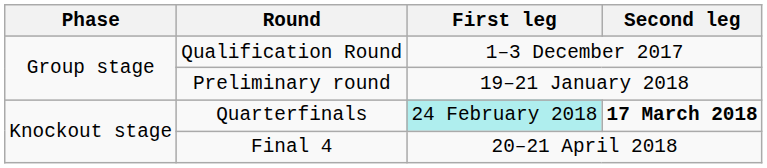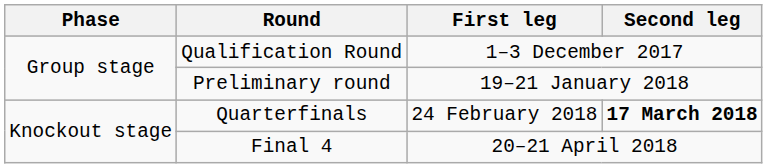(504, 115) paleturquoise background -> (504, 115) no background
